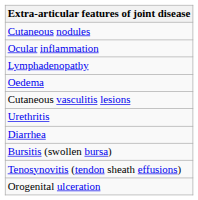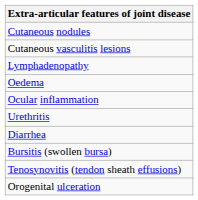(53, 48) Ocular inflammation -> (69, 48) Cutaneous vasculitis lesions
(69, 100) Cutaneous vasculitis lesions -> (53, 100) Ocular inflammation
